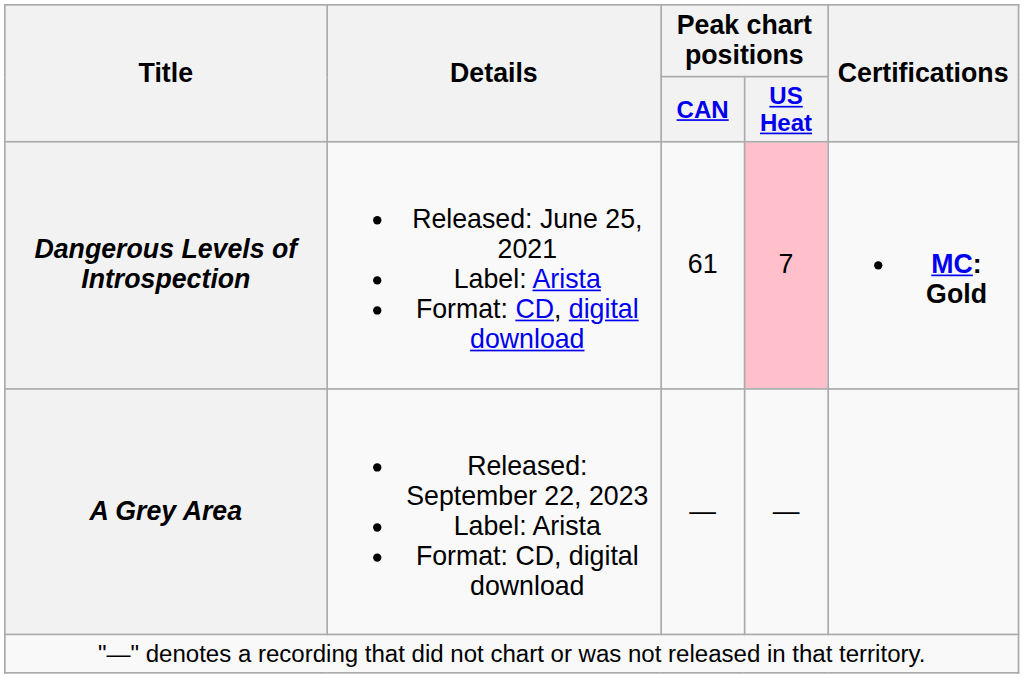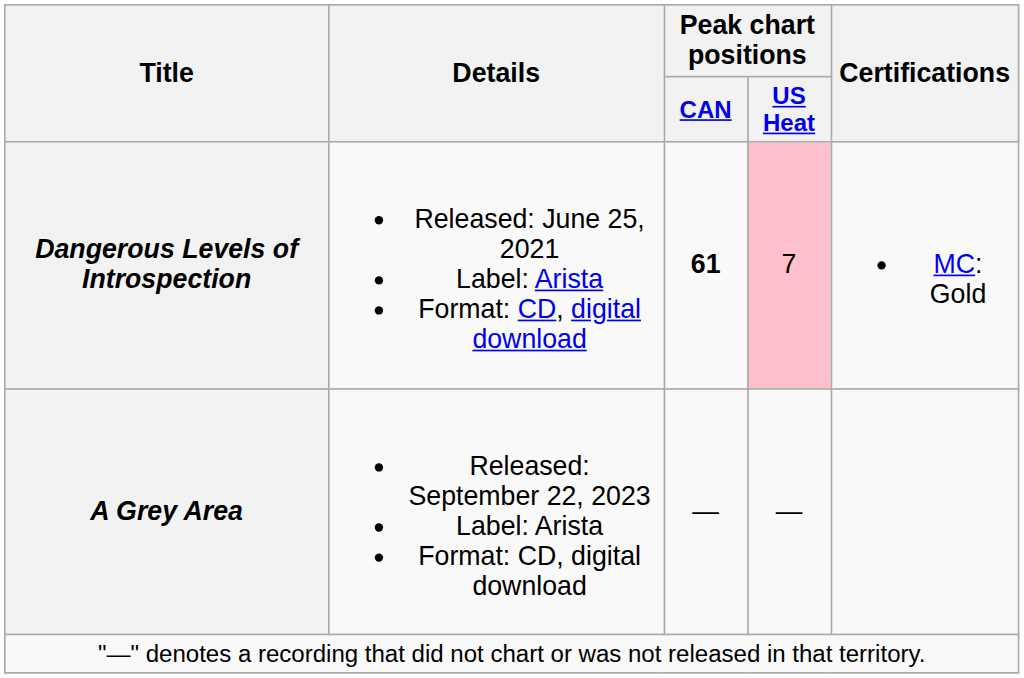(703, 264) normal -> (706, 264) bold
(923, 280) bold -> (925, 280) normal
